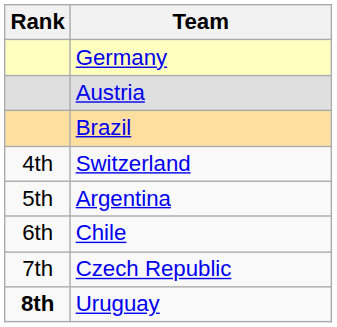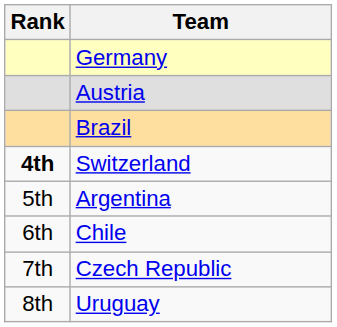(38, 163) normal -> (38, 163) bold
(38, 304) bold -> (38, 304) normal
